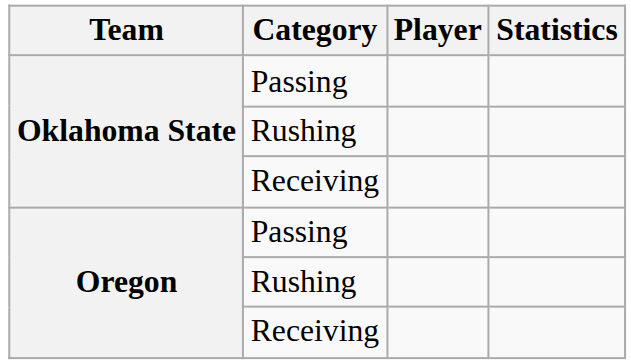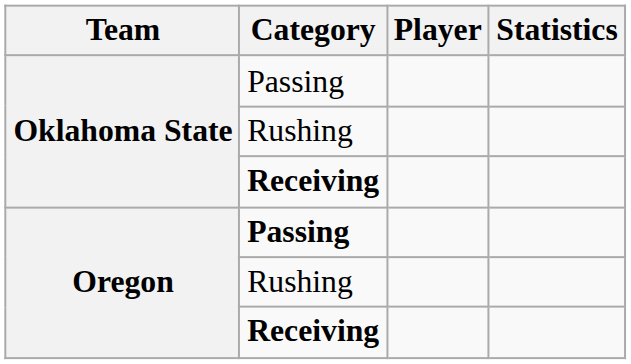(315, 181) normal -> (313, 181) bold
(299, 231) normal -> (298, 231) bold
(315, 331) normal -> (313, 331) bold
